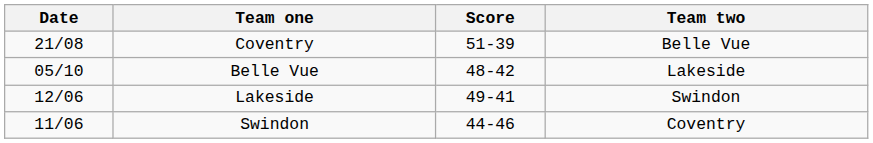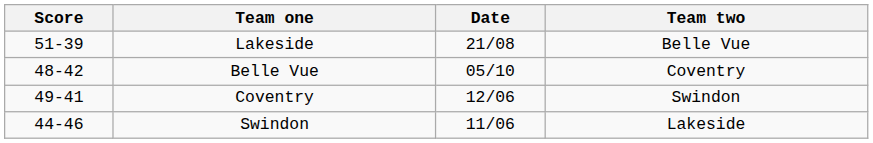columns swapped: (59, 18) <-> (490, 18)
(275, 45) Coventry -> (275, 45) Lakeside
(706, 71) Lakeside -> (706, 71) Coventry
(275, 98) Lakeside -> (275, 98) Coventry
(706, 125) Coventry -> (706, 125) Lakeside
